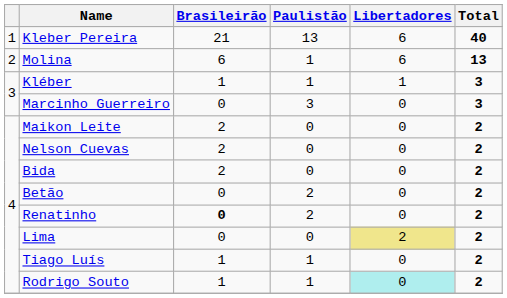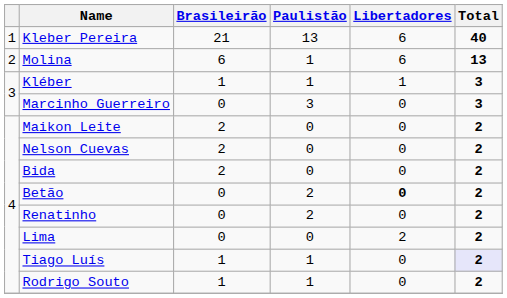(402, 194) normal -> (402, 194) bold
(221, 216) bold -> (221, 216) normal
(402, 238) khaki background -> (402, 238) no background
(479, 260) no background -> (479, 260) lavender background
(402, 283) paleturquoise background -> (402, 283) no background
